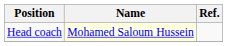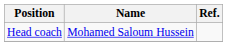(131, 32) lightyellow background -> (131, 32) no background
